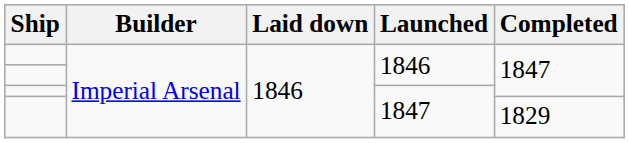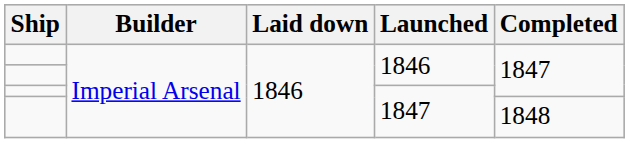(525, 116) 1829 -> (525, 116) 1848
